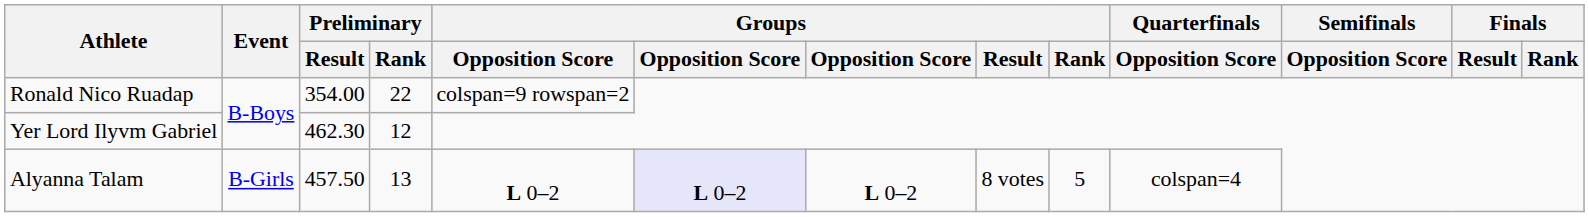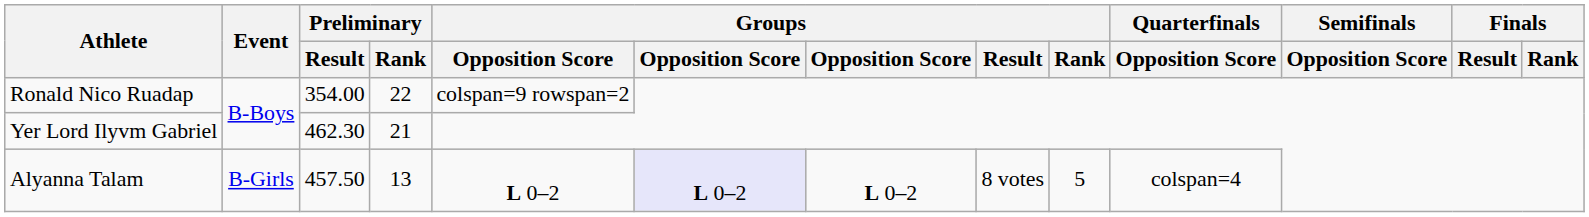(401, 131) 12 -> (401, 131) 21
